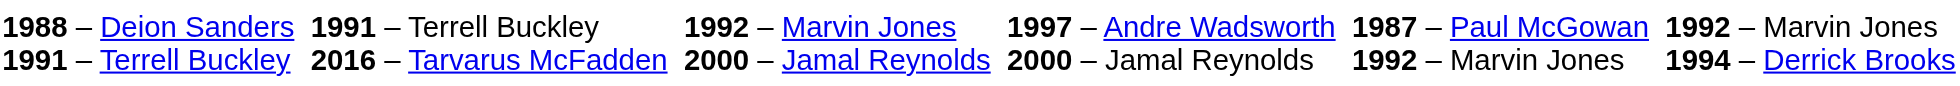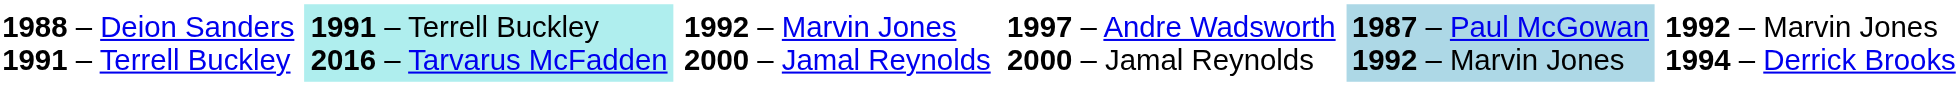(489, 43) no background -> (489, 43) paleturquoise background
(1500, 43) no background -> (1500, 43) lightblue background
